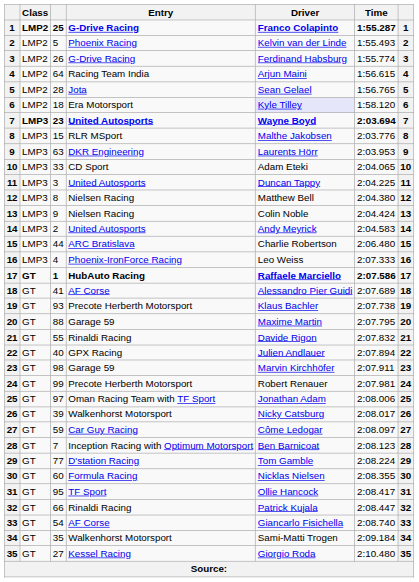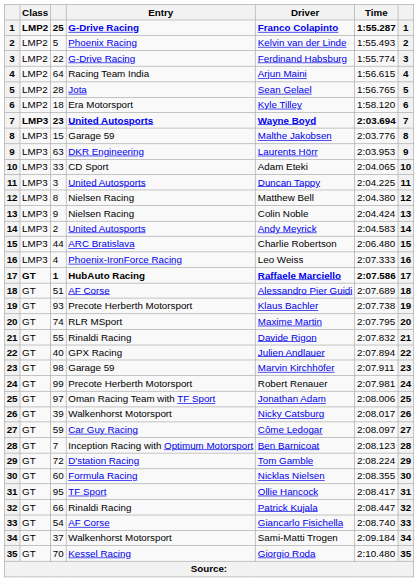(58, 59) 26 -> (58, 59) 22
(280, 105) lavender background -> (280, 105) no background
(95, 136) RLR MSport -> (91, 136) Garage 59
(58, 291) 41 -> (58, 291) 51
(58, 322) 88 -> (58, 322) 74
(91, 322) Garage 59 -> (95, 322) RLR MSport
(58, 461) 77 -> (58, 461) 72
(58, 538) 35 -> (58, 538) 37
(58, 554) 27 -> (58, 554) 70
